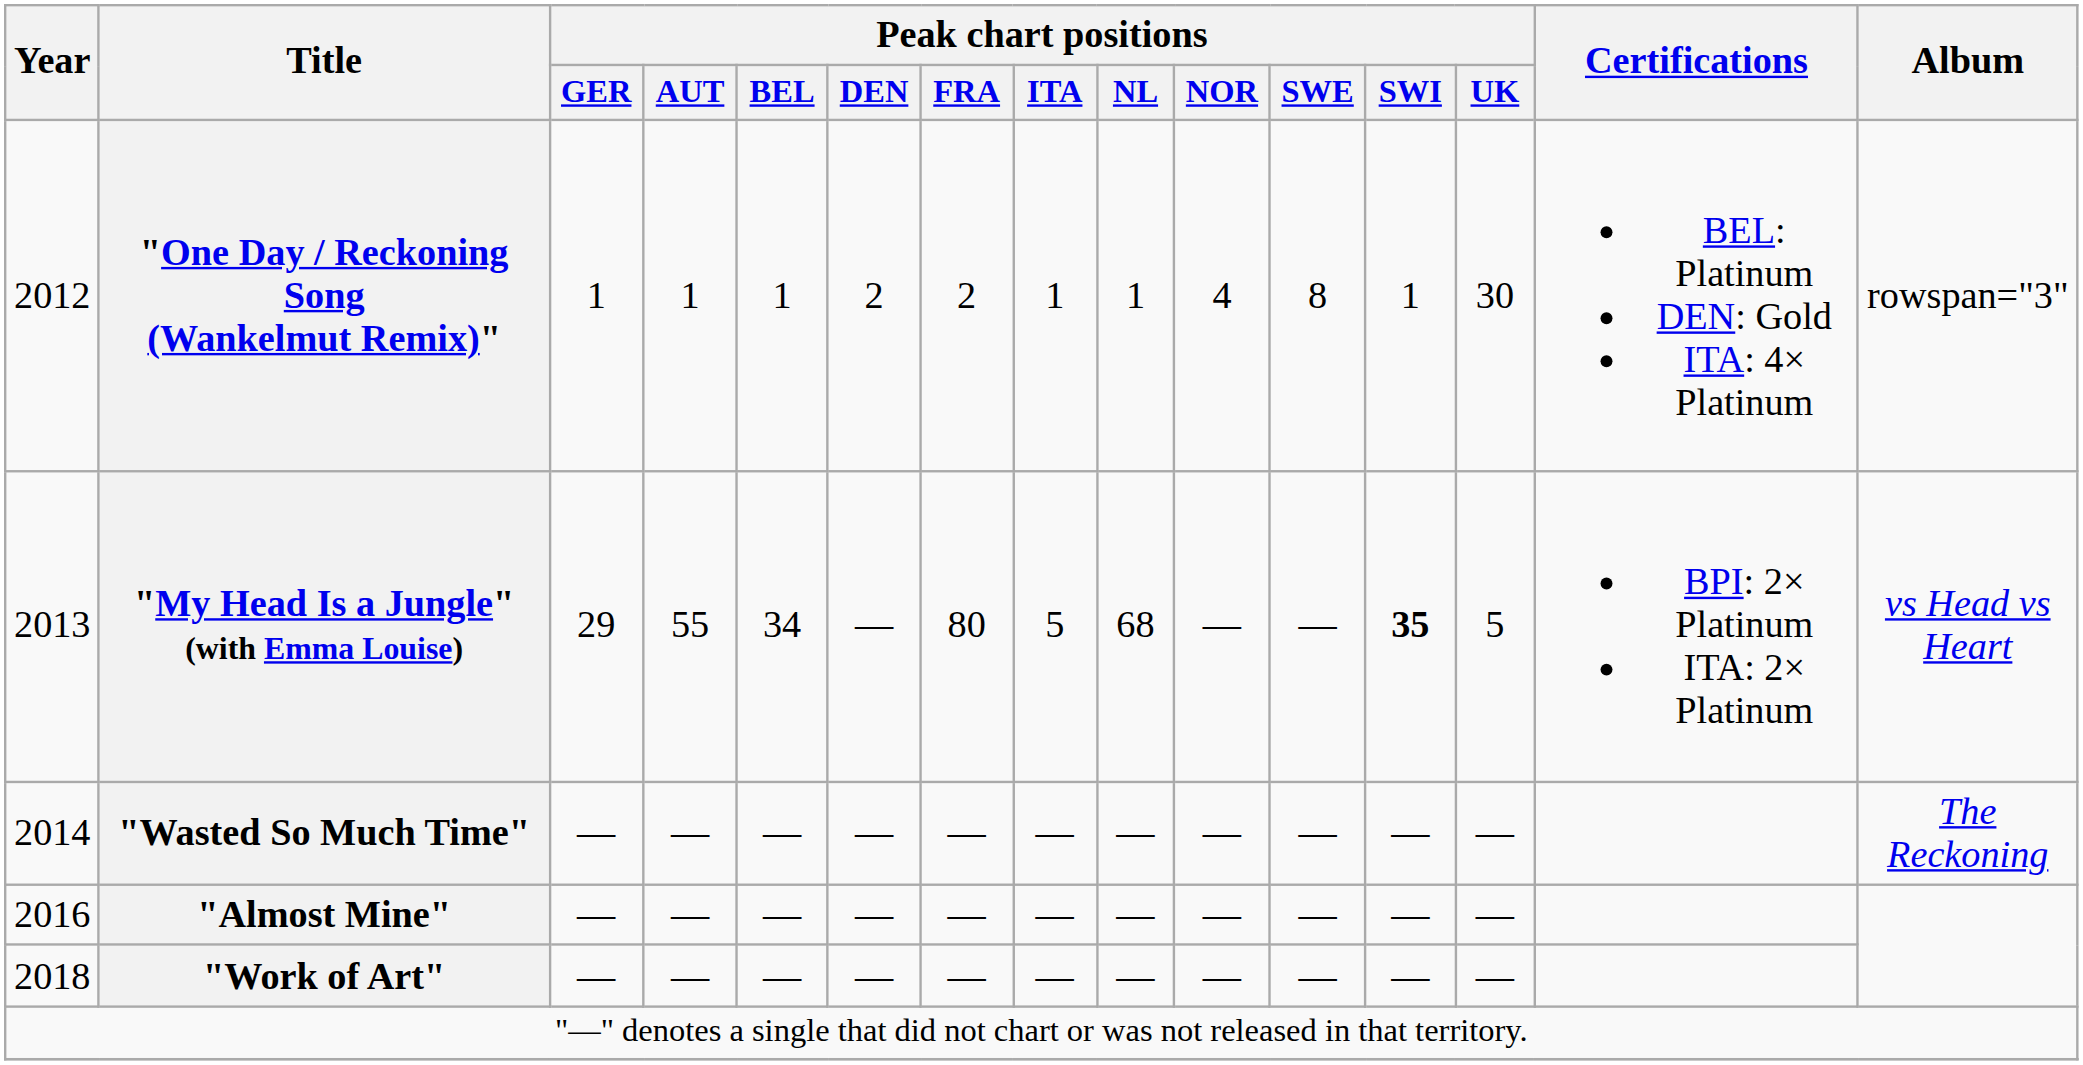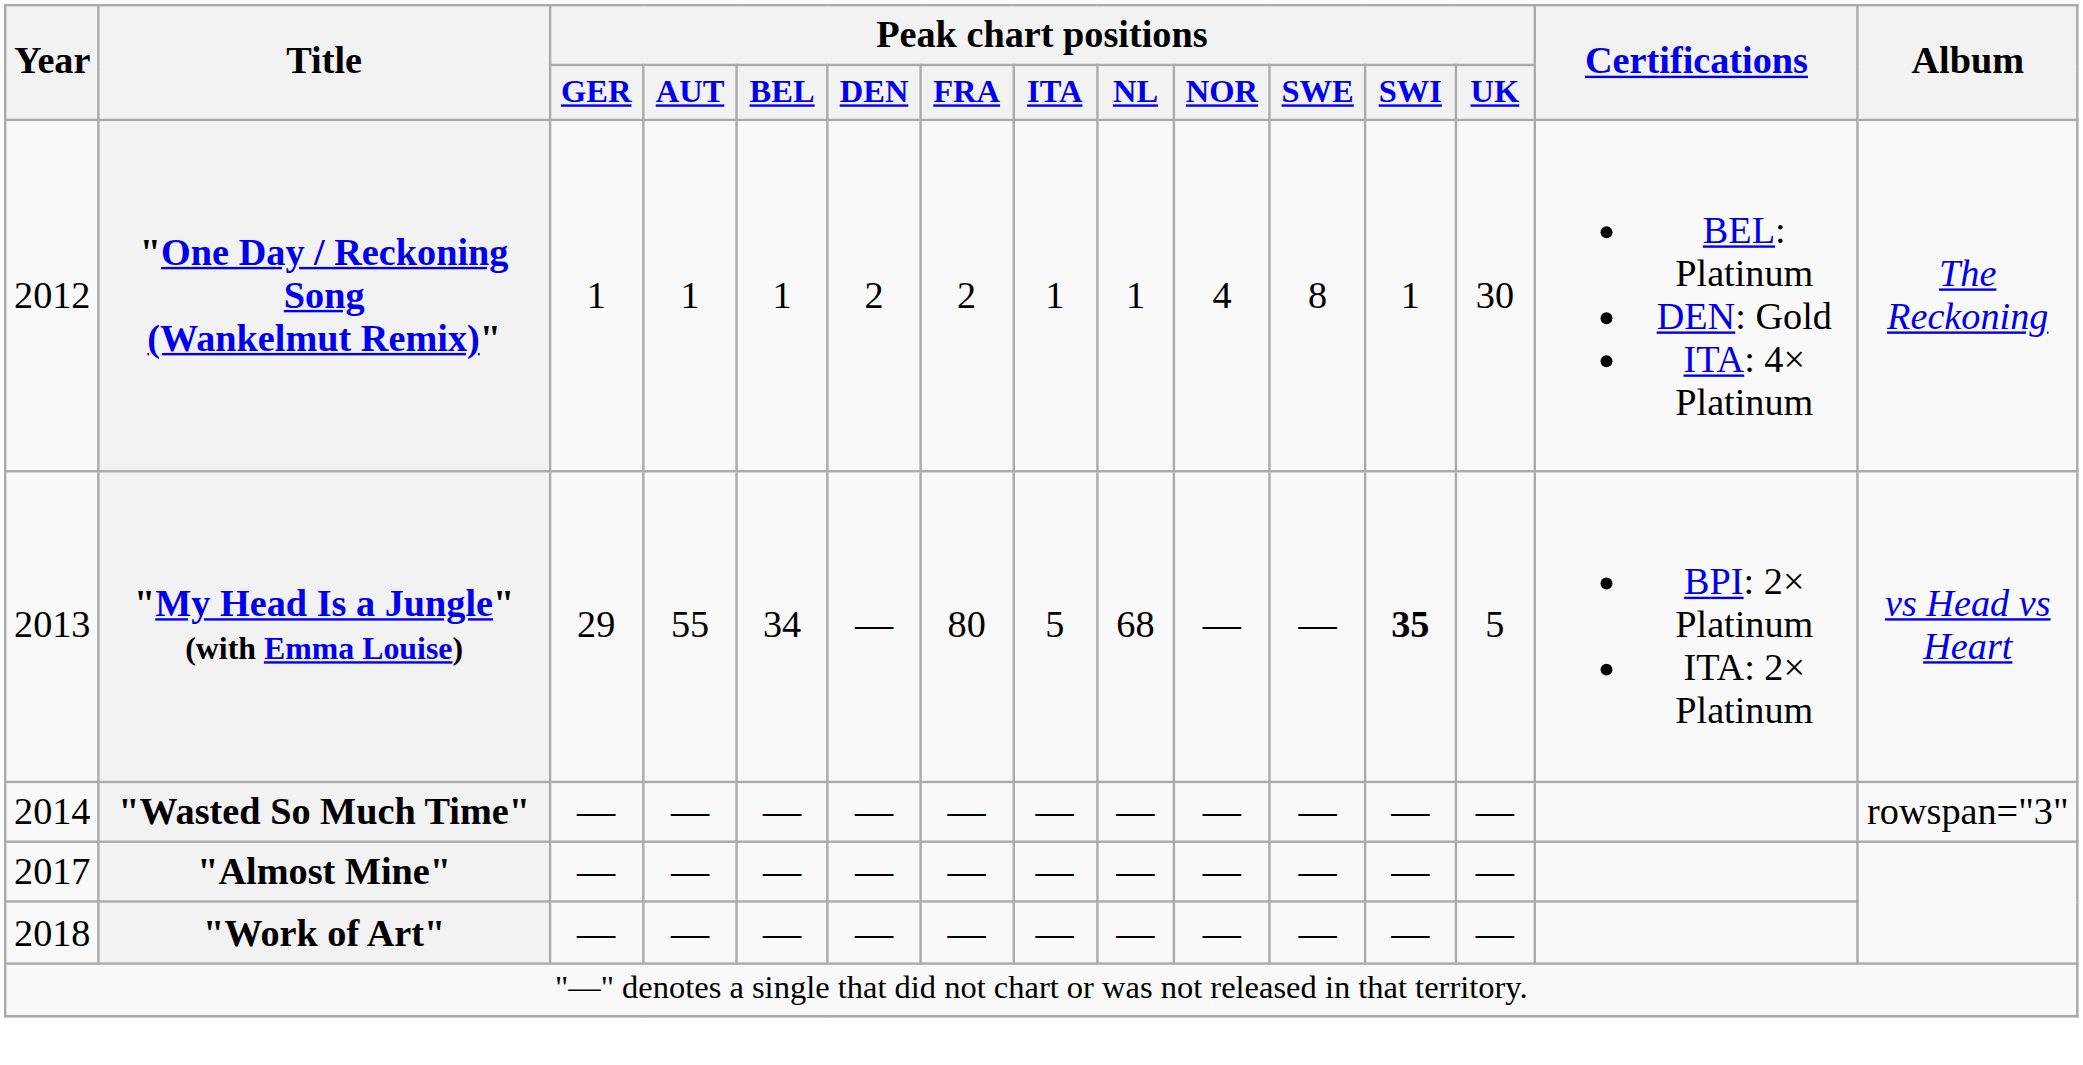(1968, 294) rowspan="3" -> (1968, 294) The Reckoning
(1968, 832) The Reckoning -> (1968, 810) rowspan="3"
(52, 914) 2016 -> (52, 871) 2017
